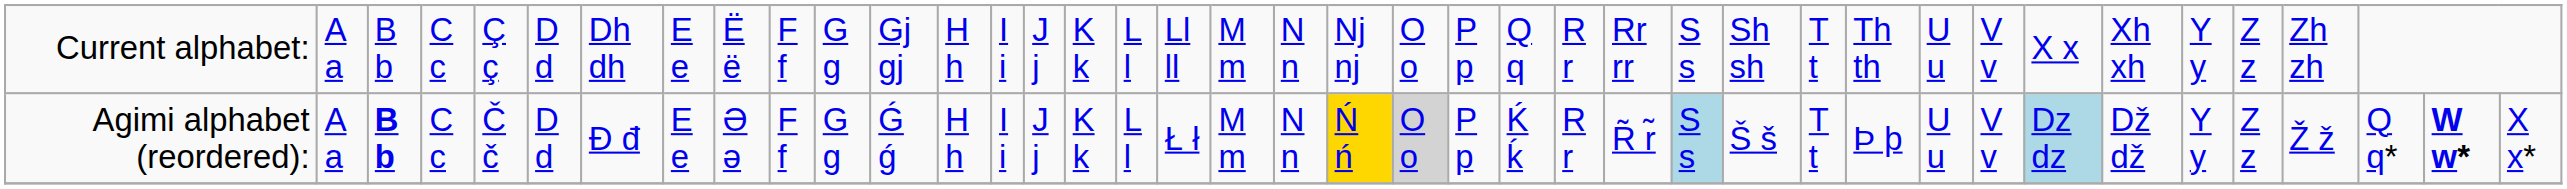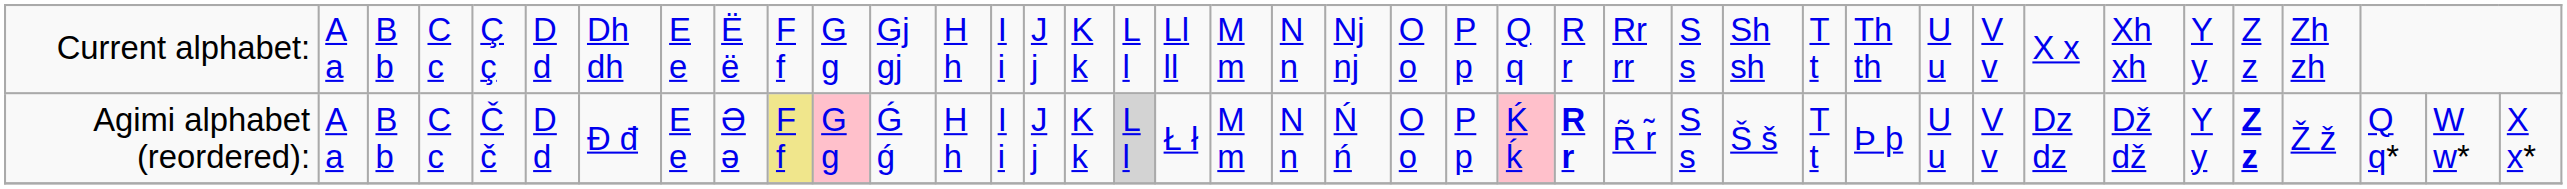(387, 137) bold -> (386, 137) normal
(788, 137) no background -> (786, 137) khaki background
(835, 137) no background -> (834, 137) pink background
(1133, 137) no background -> (1132, 137) lightgrey background
(1346, 137) gold background -> (1345, 137) no background
(1412, 137) lightgrey background -> (1412, 137) no background
(1518, 137) no background -> (1517, 137) pink background
(1574, 137) normal -> (1573, 137) bold
(1690, 137) lightblue background -> (1690, 137) no background
(2051, 137) lightblue background -> (2052, 137) no background
(2250, 137) normal -> (2251, 137) bold
(2451, 137) bold -> (2451, 137) normal
